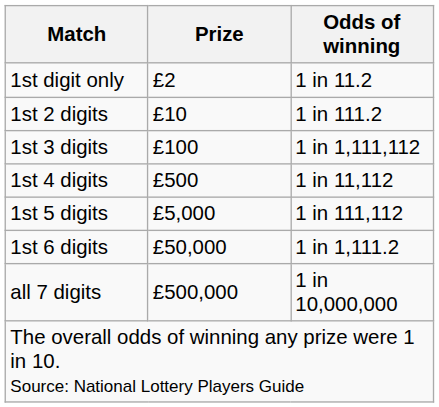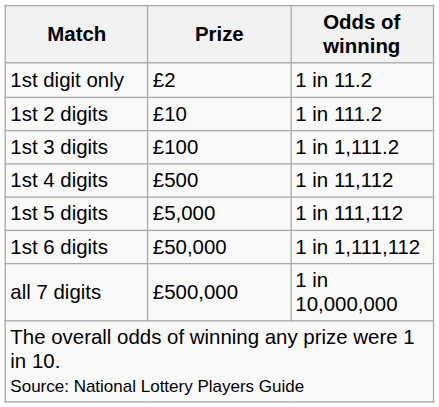(358, 146) 1 in 1,111,112 -> (347, 146) 1 in 1,111.2
(347, 247) 1 in 1,111.2 -> (358, 247) 1 in 1,111,112
